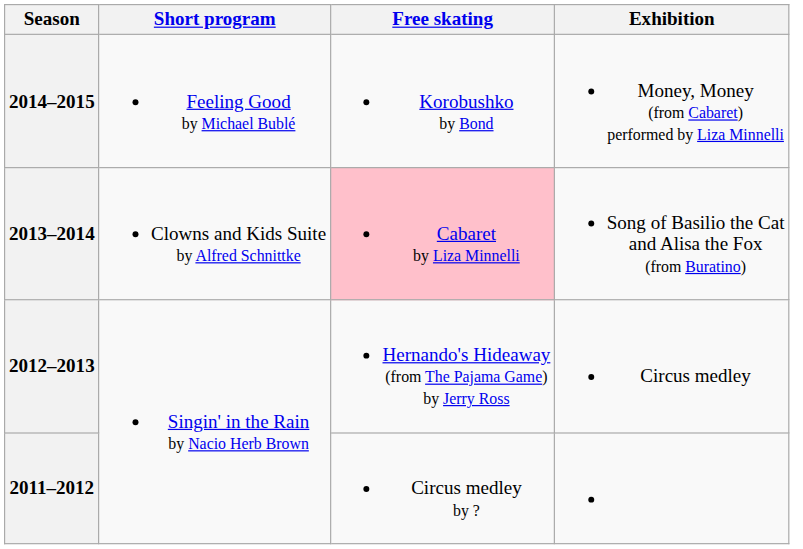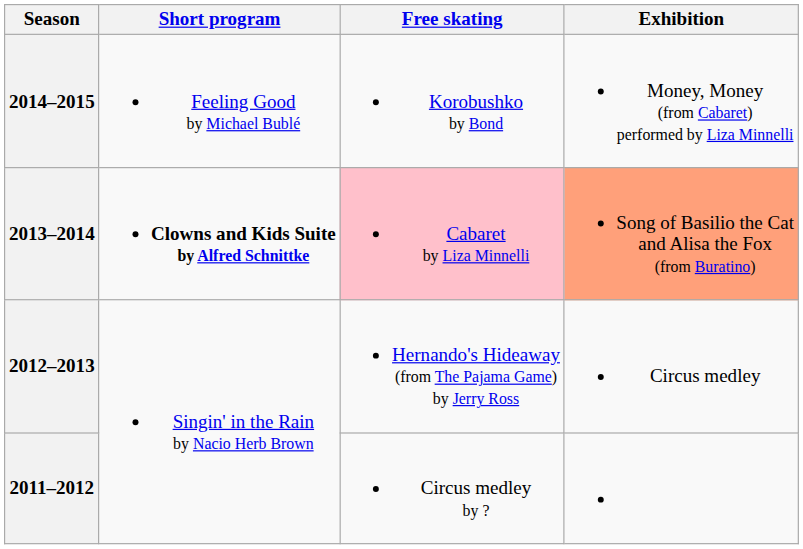(215, 244) normal -> (220, 244) bold
(672, 244) no background -> (681, 244) lightsalmon background
